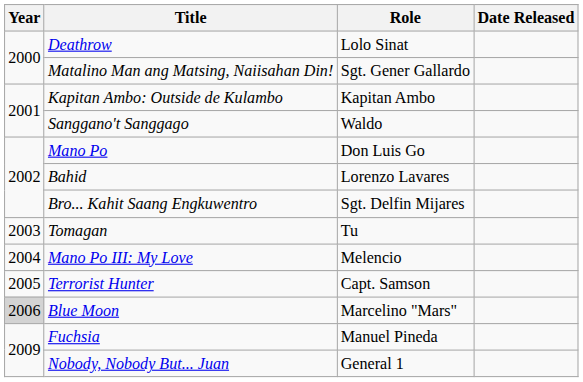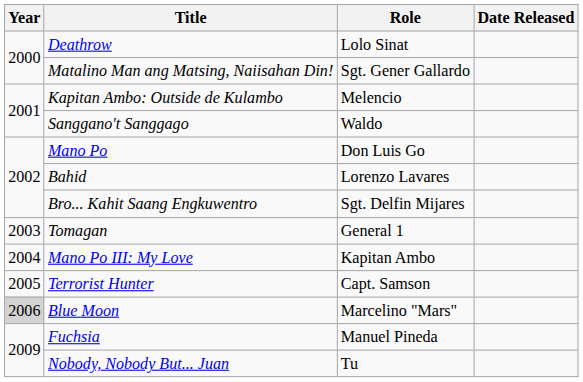(388, 97) Kapitan Ambo -> (371, 97) Melencio
(349, 230) Tu -> (372, 230) General 1
(371, 257) Melencio -> (388, 257) Kapitan Ambo
(372, 363) General 1 -> (349, 363) Tu
